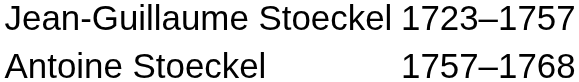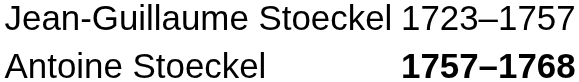(488, 66) normal -> (488, 66) bold
